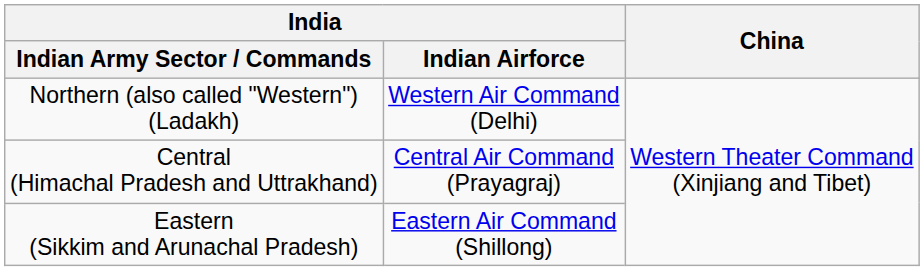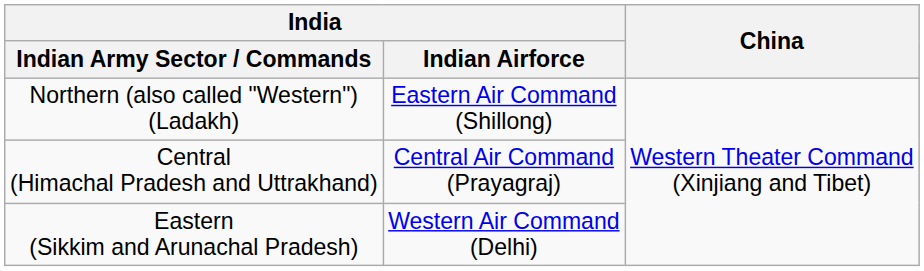(504, 108) Western Air Command (Delhi) -> (504, 108) Eastern Air Command (Shillong)
(504, 233) Eastern Air Command (Shillong) -> (504, 233) Western Air Command (Delhi)
